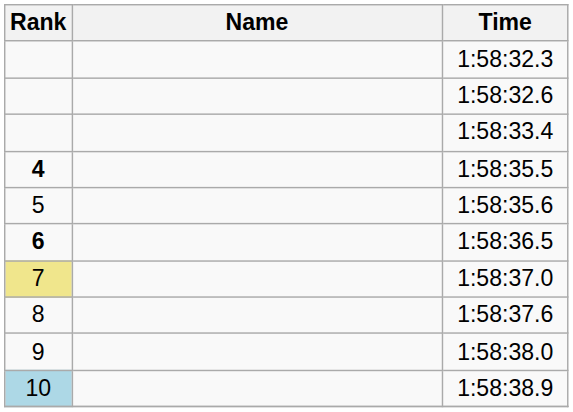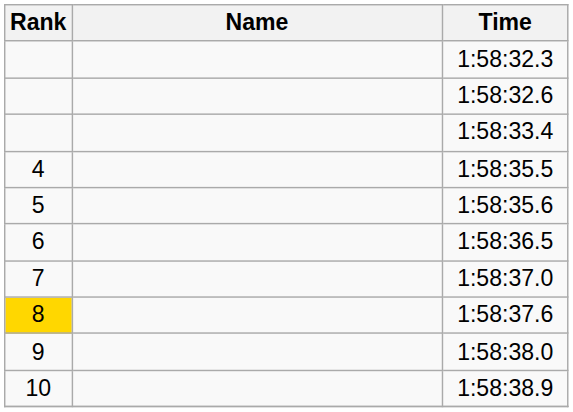(38, 168) bold -> (38, 168) normal
(38, 242) bold -> (38, 242) normal
(38, 278) khaki background -> (38, 278) no background
(38, 315) no background -> (38, 315) gold background
(38, 388) lightblue background -> (38, 388) no background
